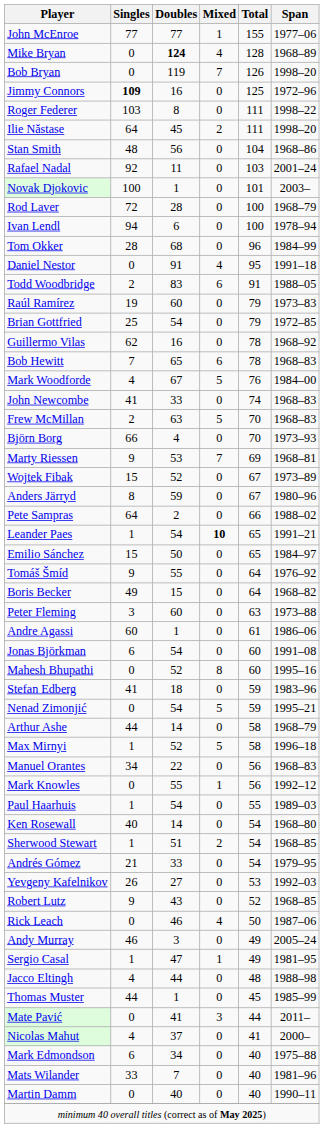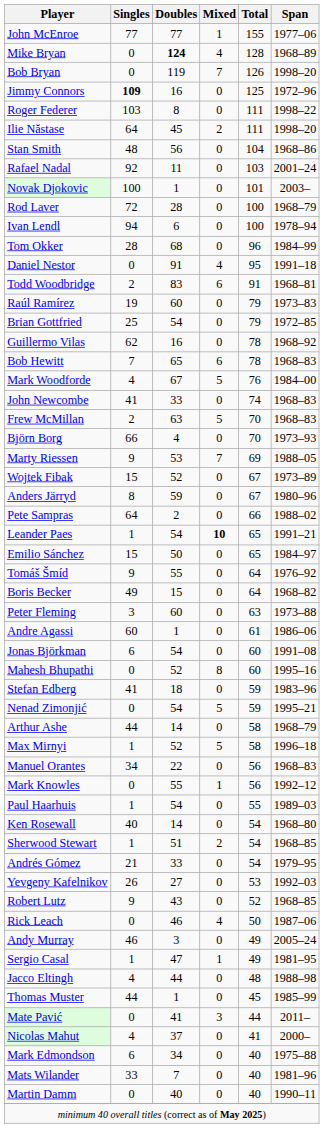(295, 284) 1988–05 -> (295, 284) 1968–81
(295, 457) 1968–81 -> (295, 457) 1988–05
